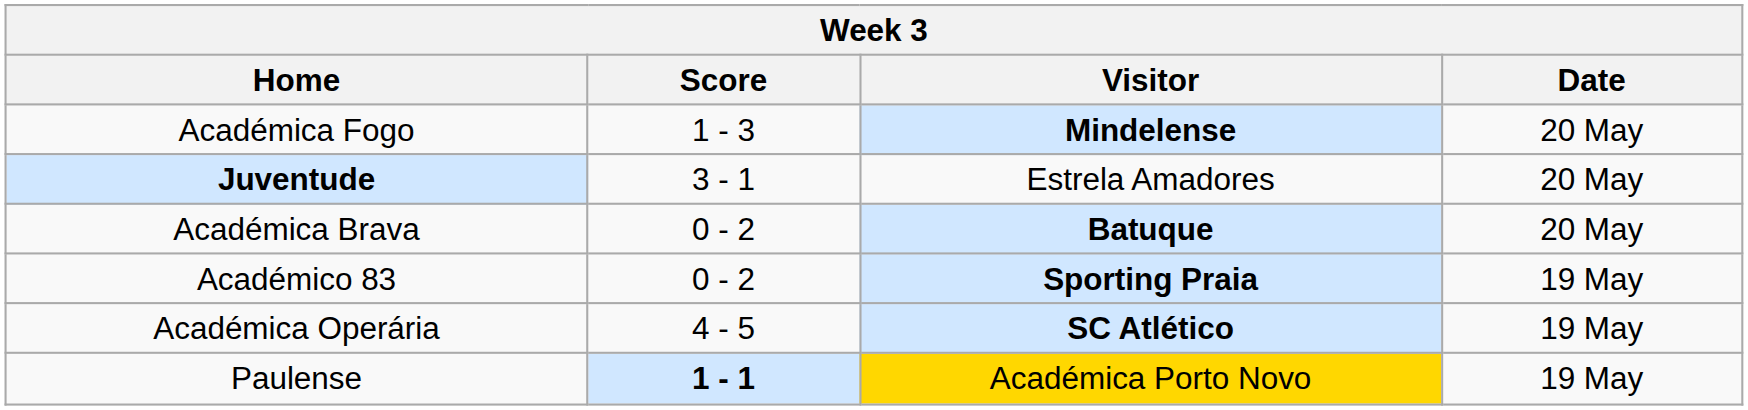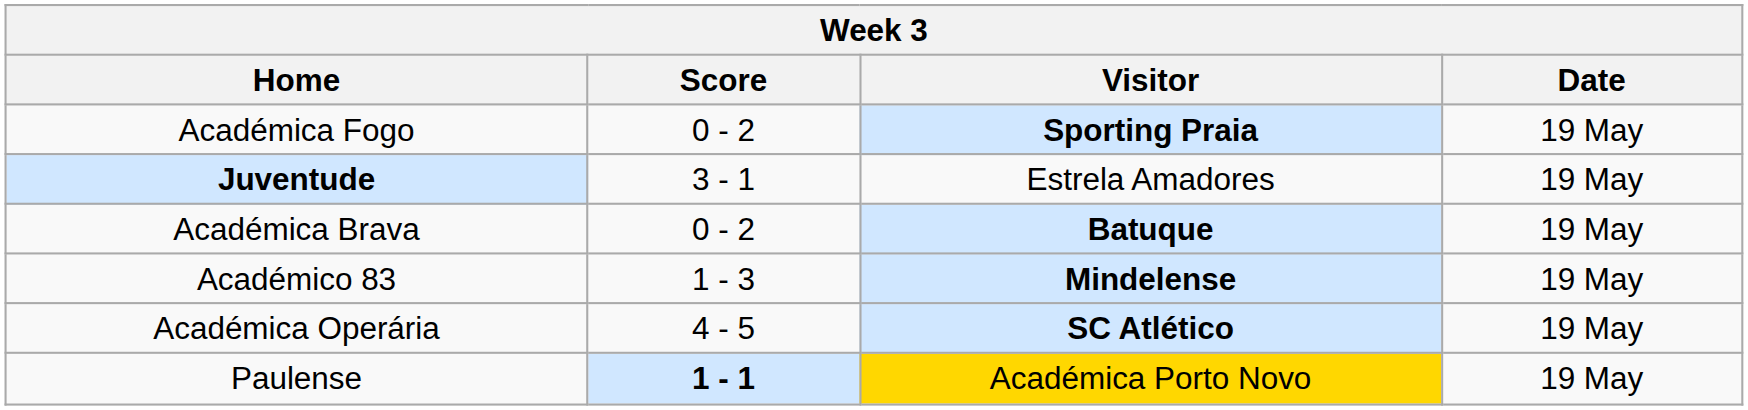(724, 130) 1 - 3 -> (724, 130) 0 - 2
(1151, 130) Mindelense -> (1151, 130) Sporting Praia
(1592, 130) 20 May -> (1592, 130) 19 May
(1592, 180) 20 May -> (1592, 180) 19 May
(1592, 229) 20 May -> (1592, 229) 19 May
(724, 279) 0 - 2 -> (724, 279) 1 - 3
(1151, 279) Sporting Praia -> (1151, 279) Mindelense
